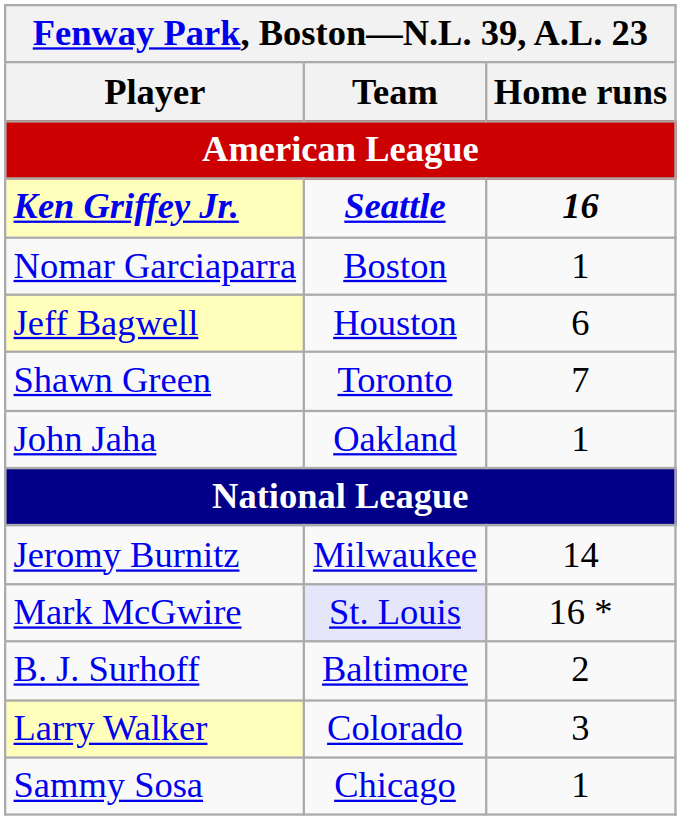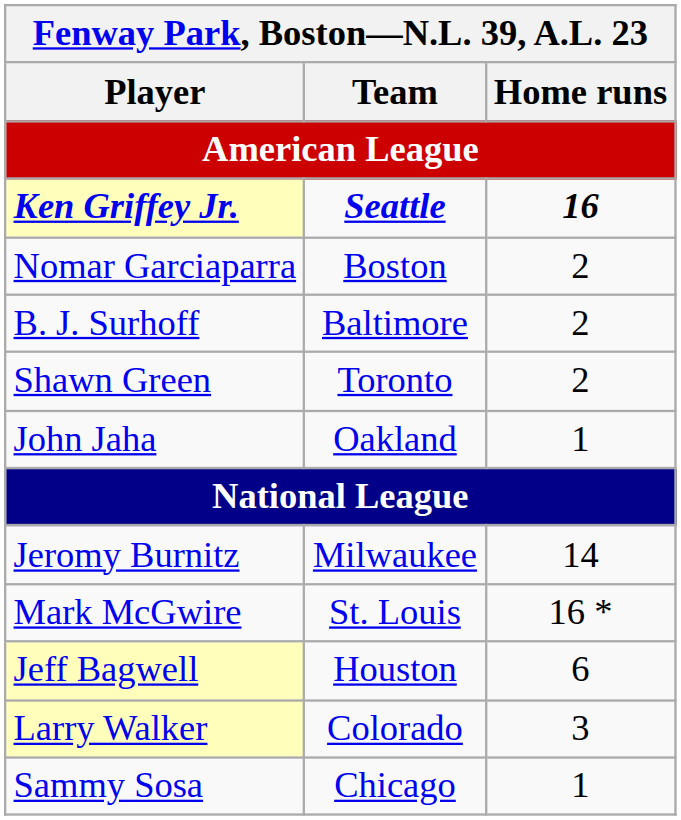(580, 264) 1 -> (580, 264) 2
rows swapped: (106, 669) <-> (106, 322)
(580, 380) 7 -> (580, 380) 2
(395, 611) lavender background -> (395, 611) no background
